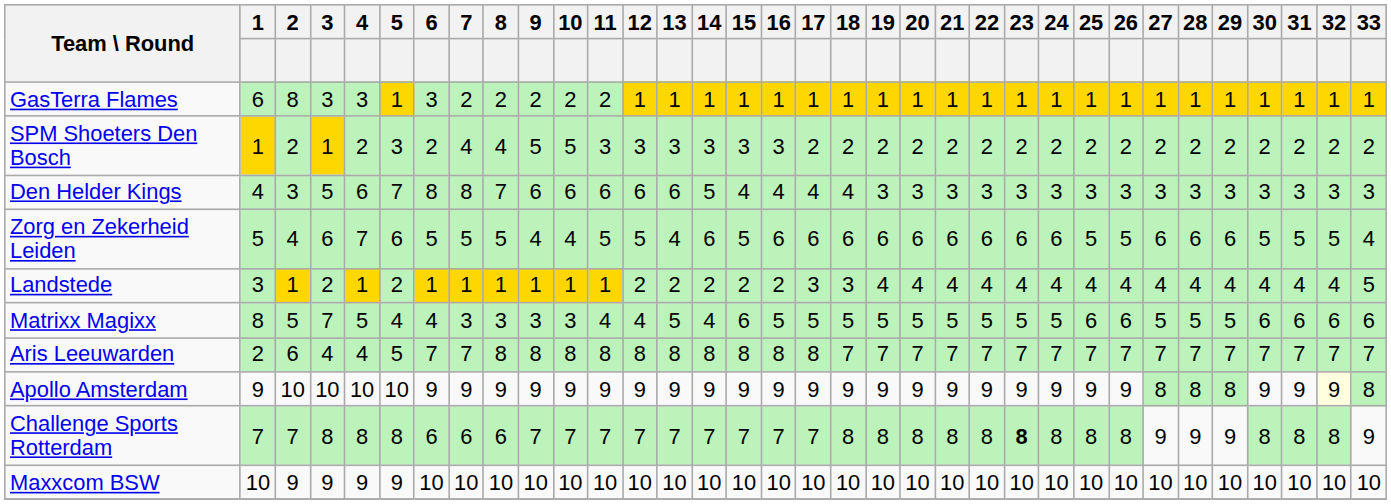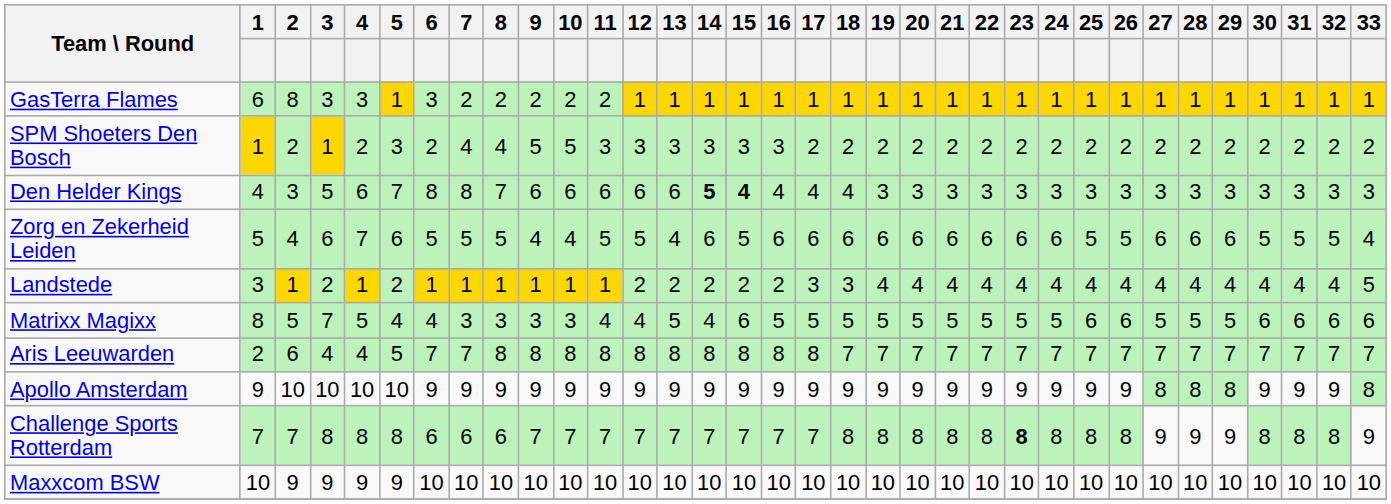(709, 192) normal -> (709, 192) bold
(744, 192) normal -> (744, 192) bold
(1334, 389) lightyellow background -> (1334, 389) no background
